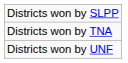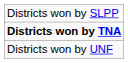(60, 31) normal -> (64, 31) bold
